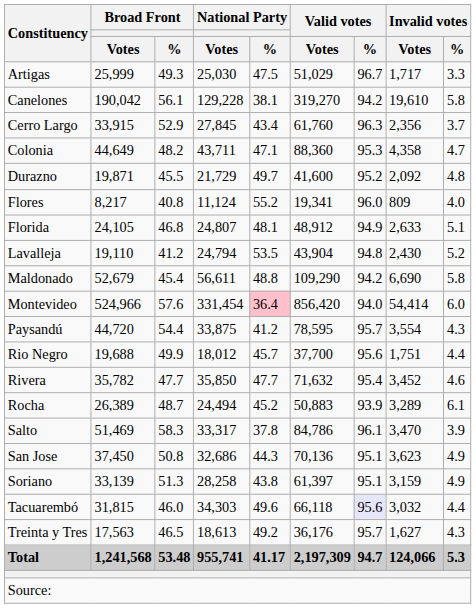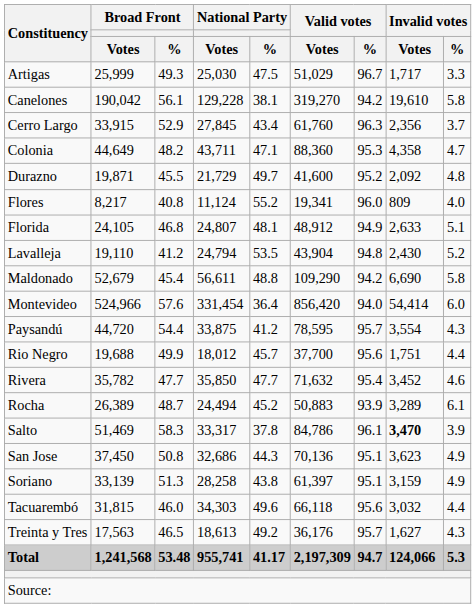(265, 303) pink background -> (265, 303) no background
(405, 431) normal -> (405, 431) bold
(370, 507) lavender background -> (370, 507) no background
